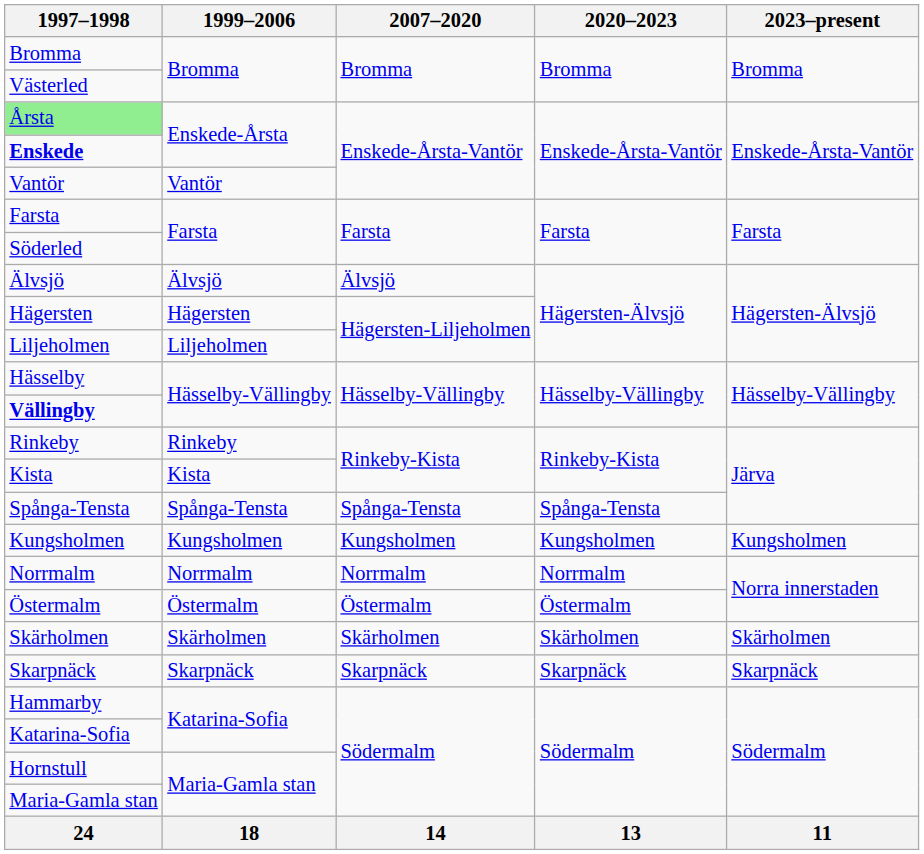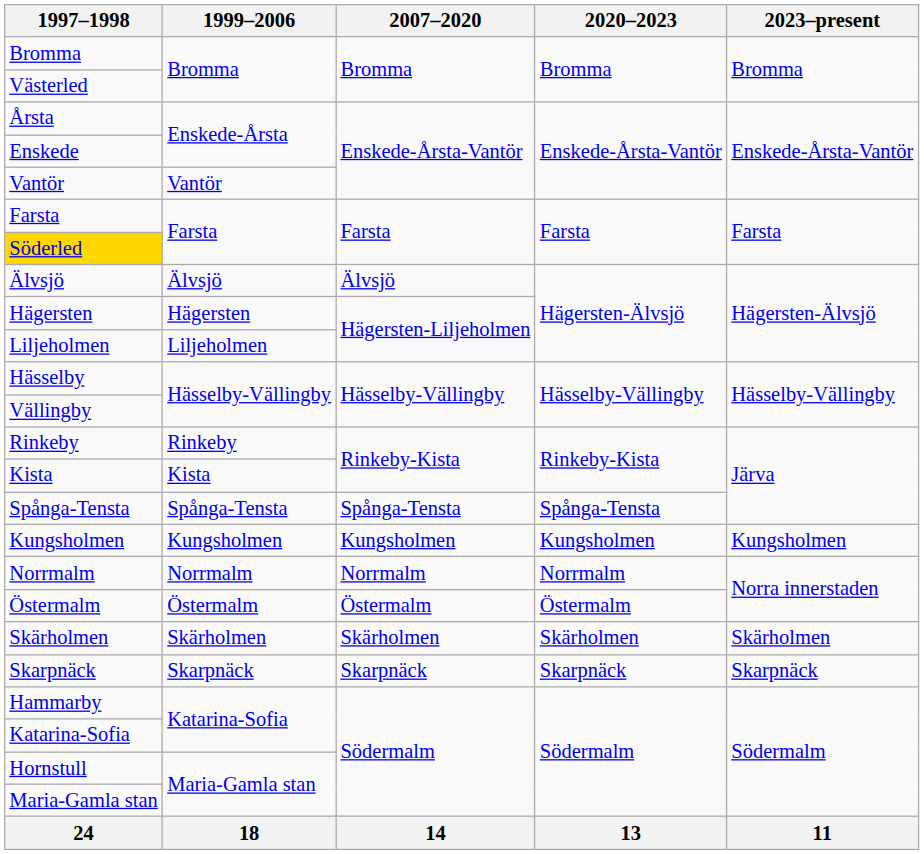(32, 118) lightgreen background -> (32, 118) no background
(46, 150) bold -> (44, 150) normal
(46, 248) no background -> (46, 248) gold background
(52, 410) bold -> (50, 410) normal
